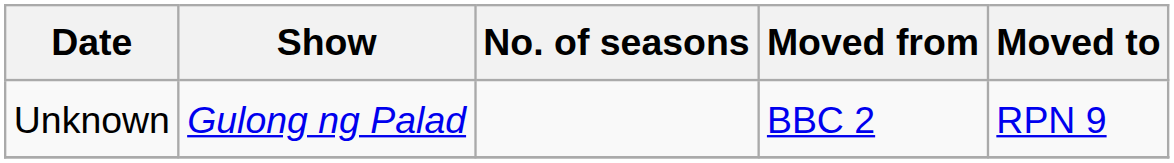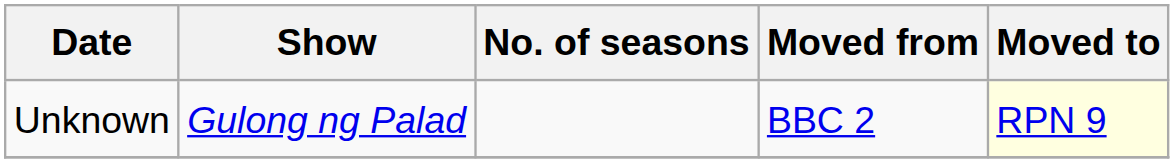(1051, 119) no background -> (1051, 119) lightyellow background
